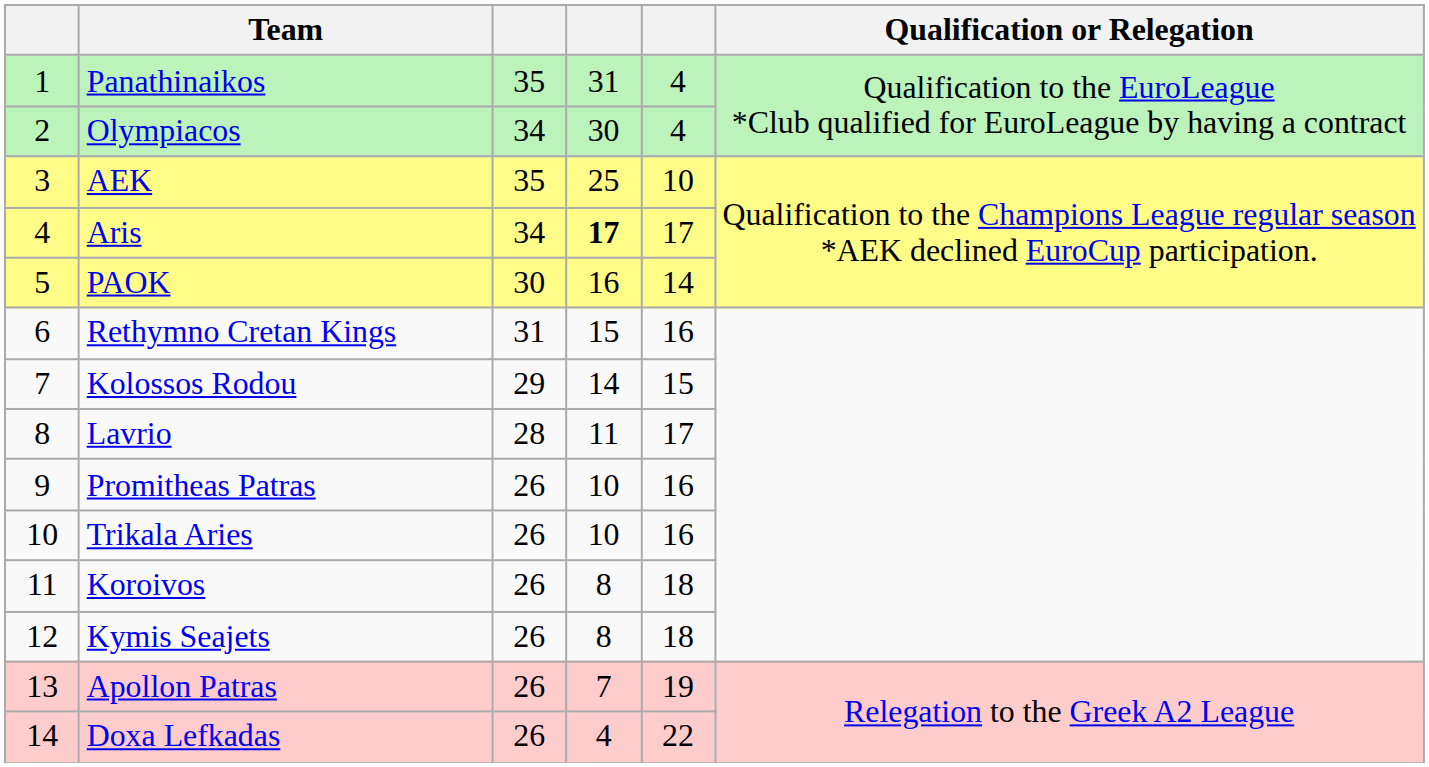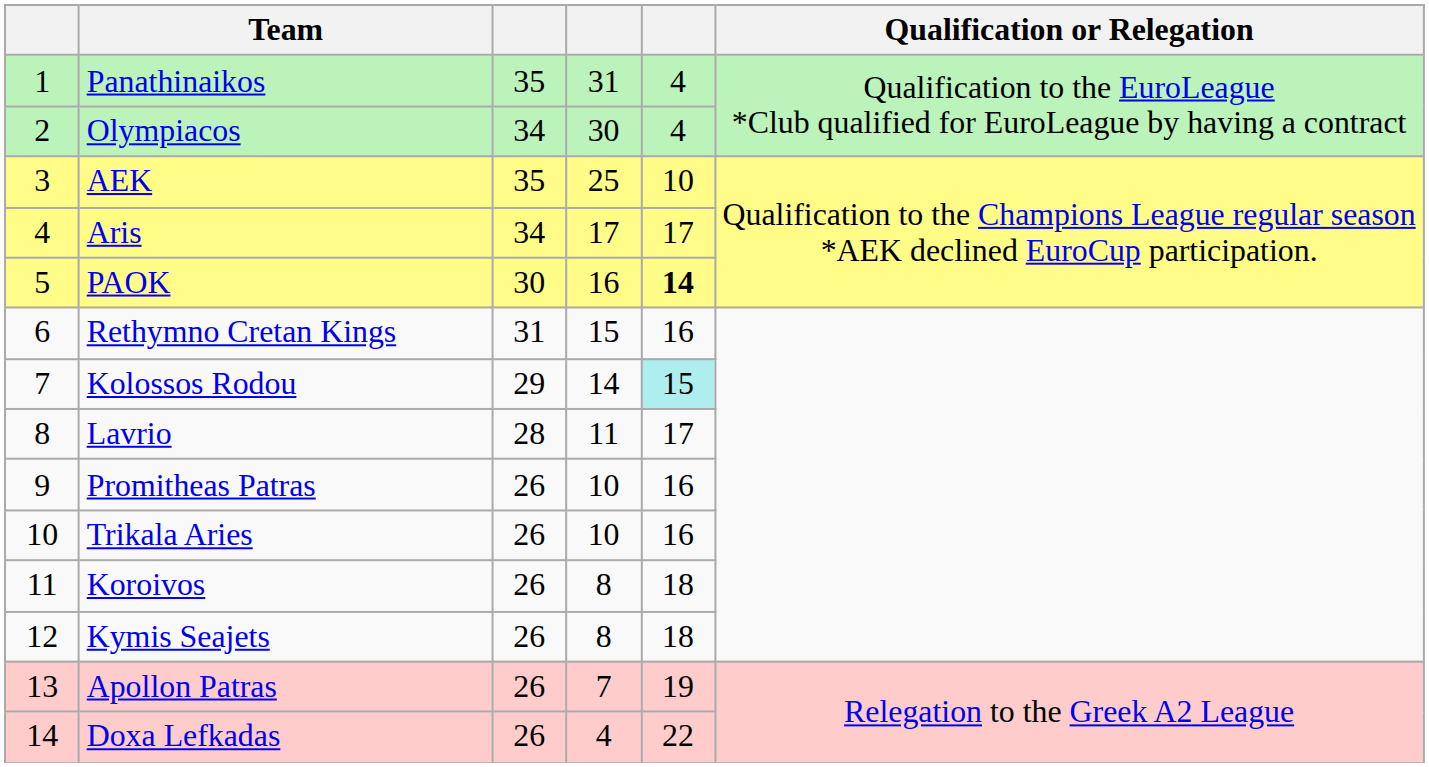(604, 231) bold -> (604, 231) normal
(678, 282) normal -> (678, 282) bold
(678, 383) no background -> (678, 383) paleturquoise background
